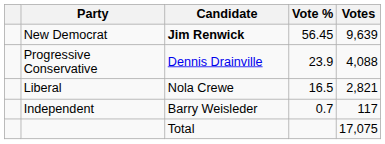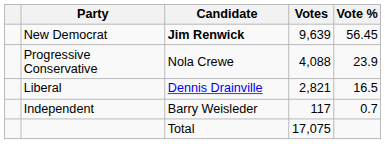columns swapped: (358, 14) <-> (313, 14)
(215, 61) Dennis Drainville -> (201, 61) Nola Crewe
(201, 88) Nola Crewe -> (215, 88) Dennis Drainville
